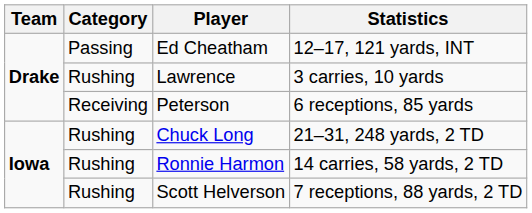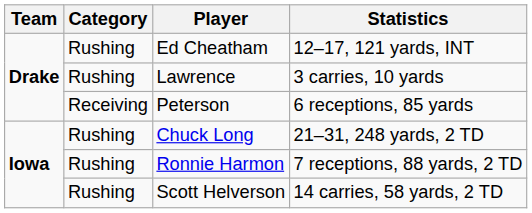(100, 48) Passing -> (101, 48) Rushing
(398, 163) 14 carries, 58 yards, 2 TD -> (408, 163) 7 receptions, 88 yards, 2 TD
(408, 192) 7 receptions, 88 yards, 2 TD -> (398, 192) 14 carries, 58 yards, 2 TD
